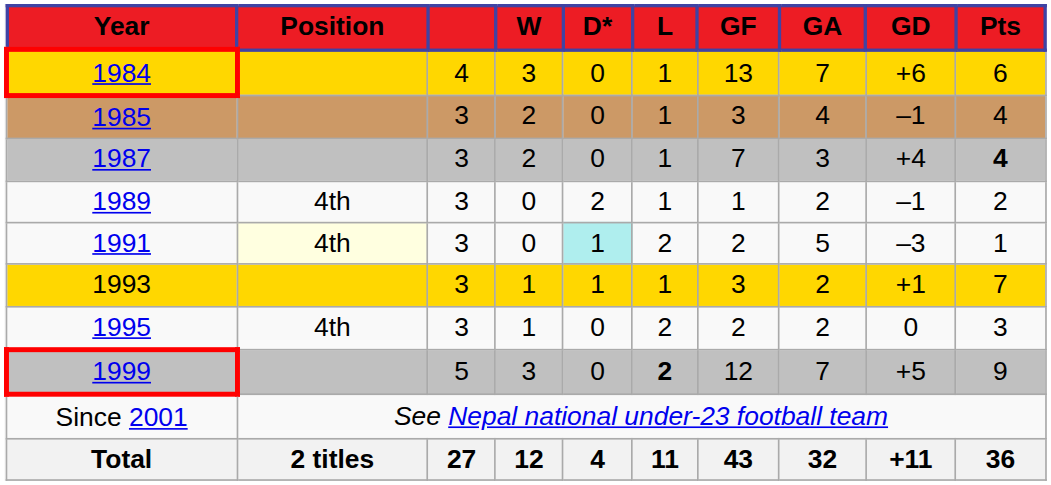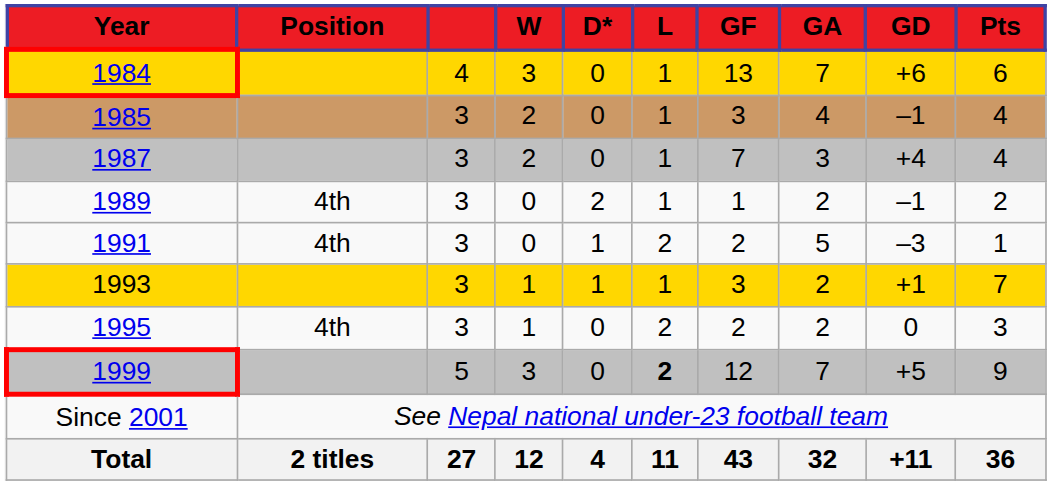(1000, 159) bold -> (1000, 159) normal
(332, 243) lightyellow background -> (332, 243) no background
(598, 243) paleturquoise background -> (598, 243) no background
